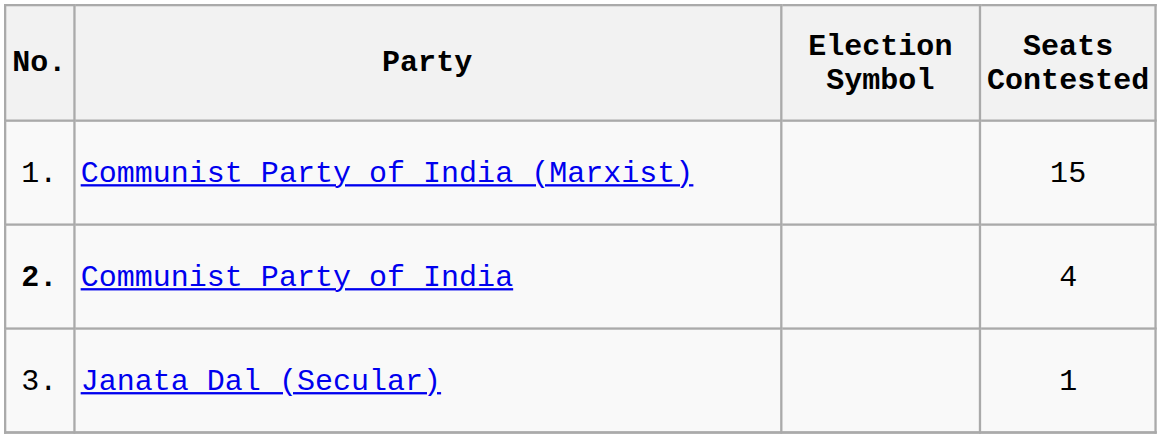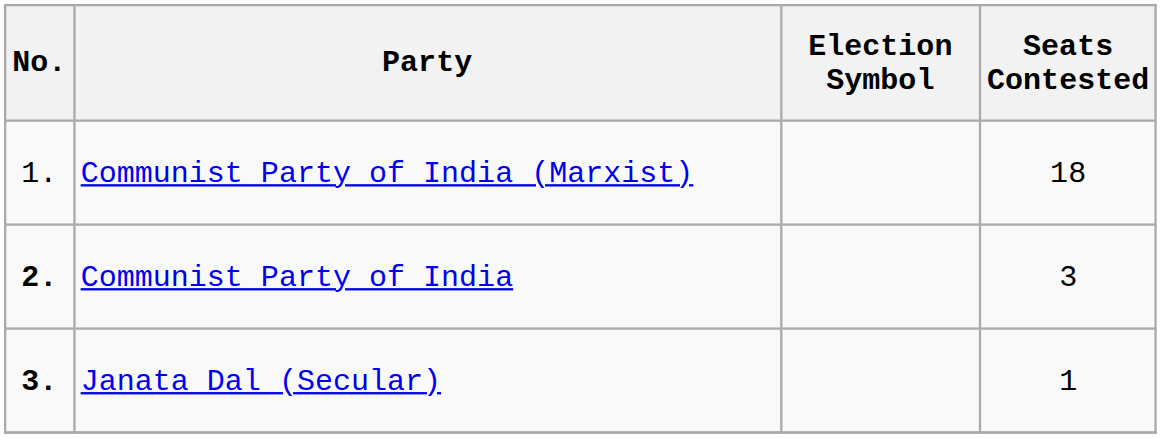(1068, 173) 15 -> (1068, 173) 18
(1068, 277) 4 -> (1068, 277) 3
(39, 381) normal -> (39, 381) bold
